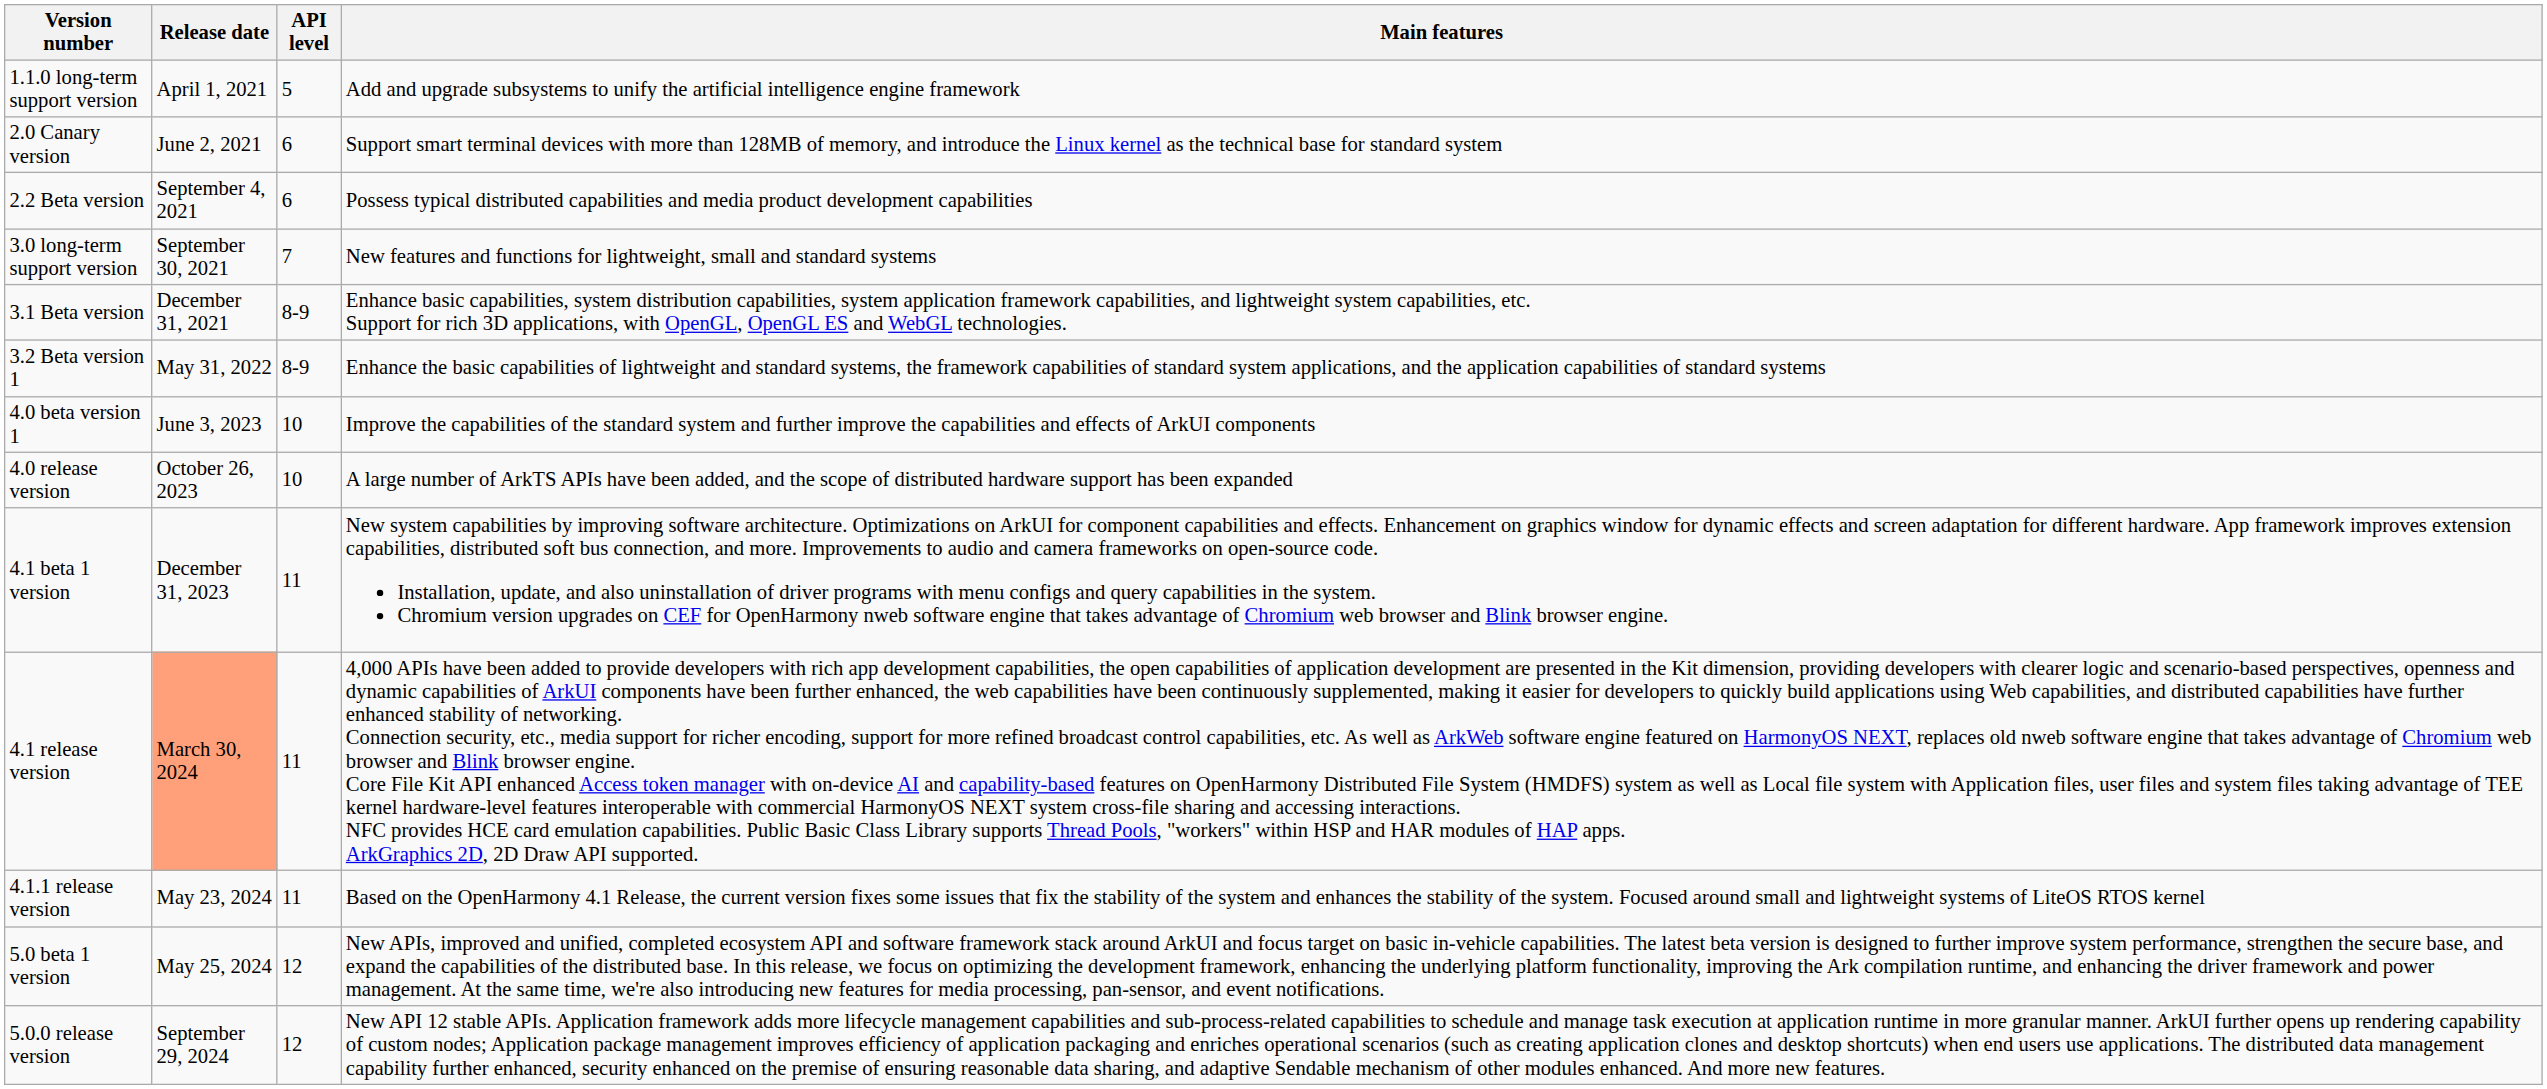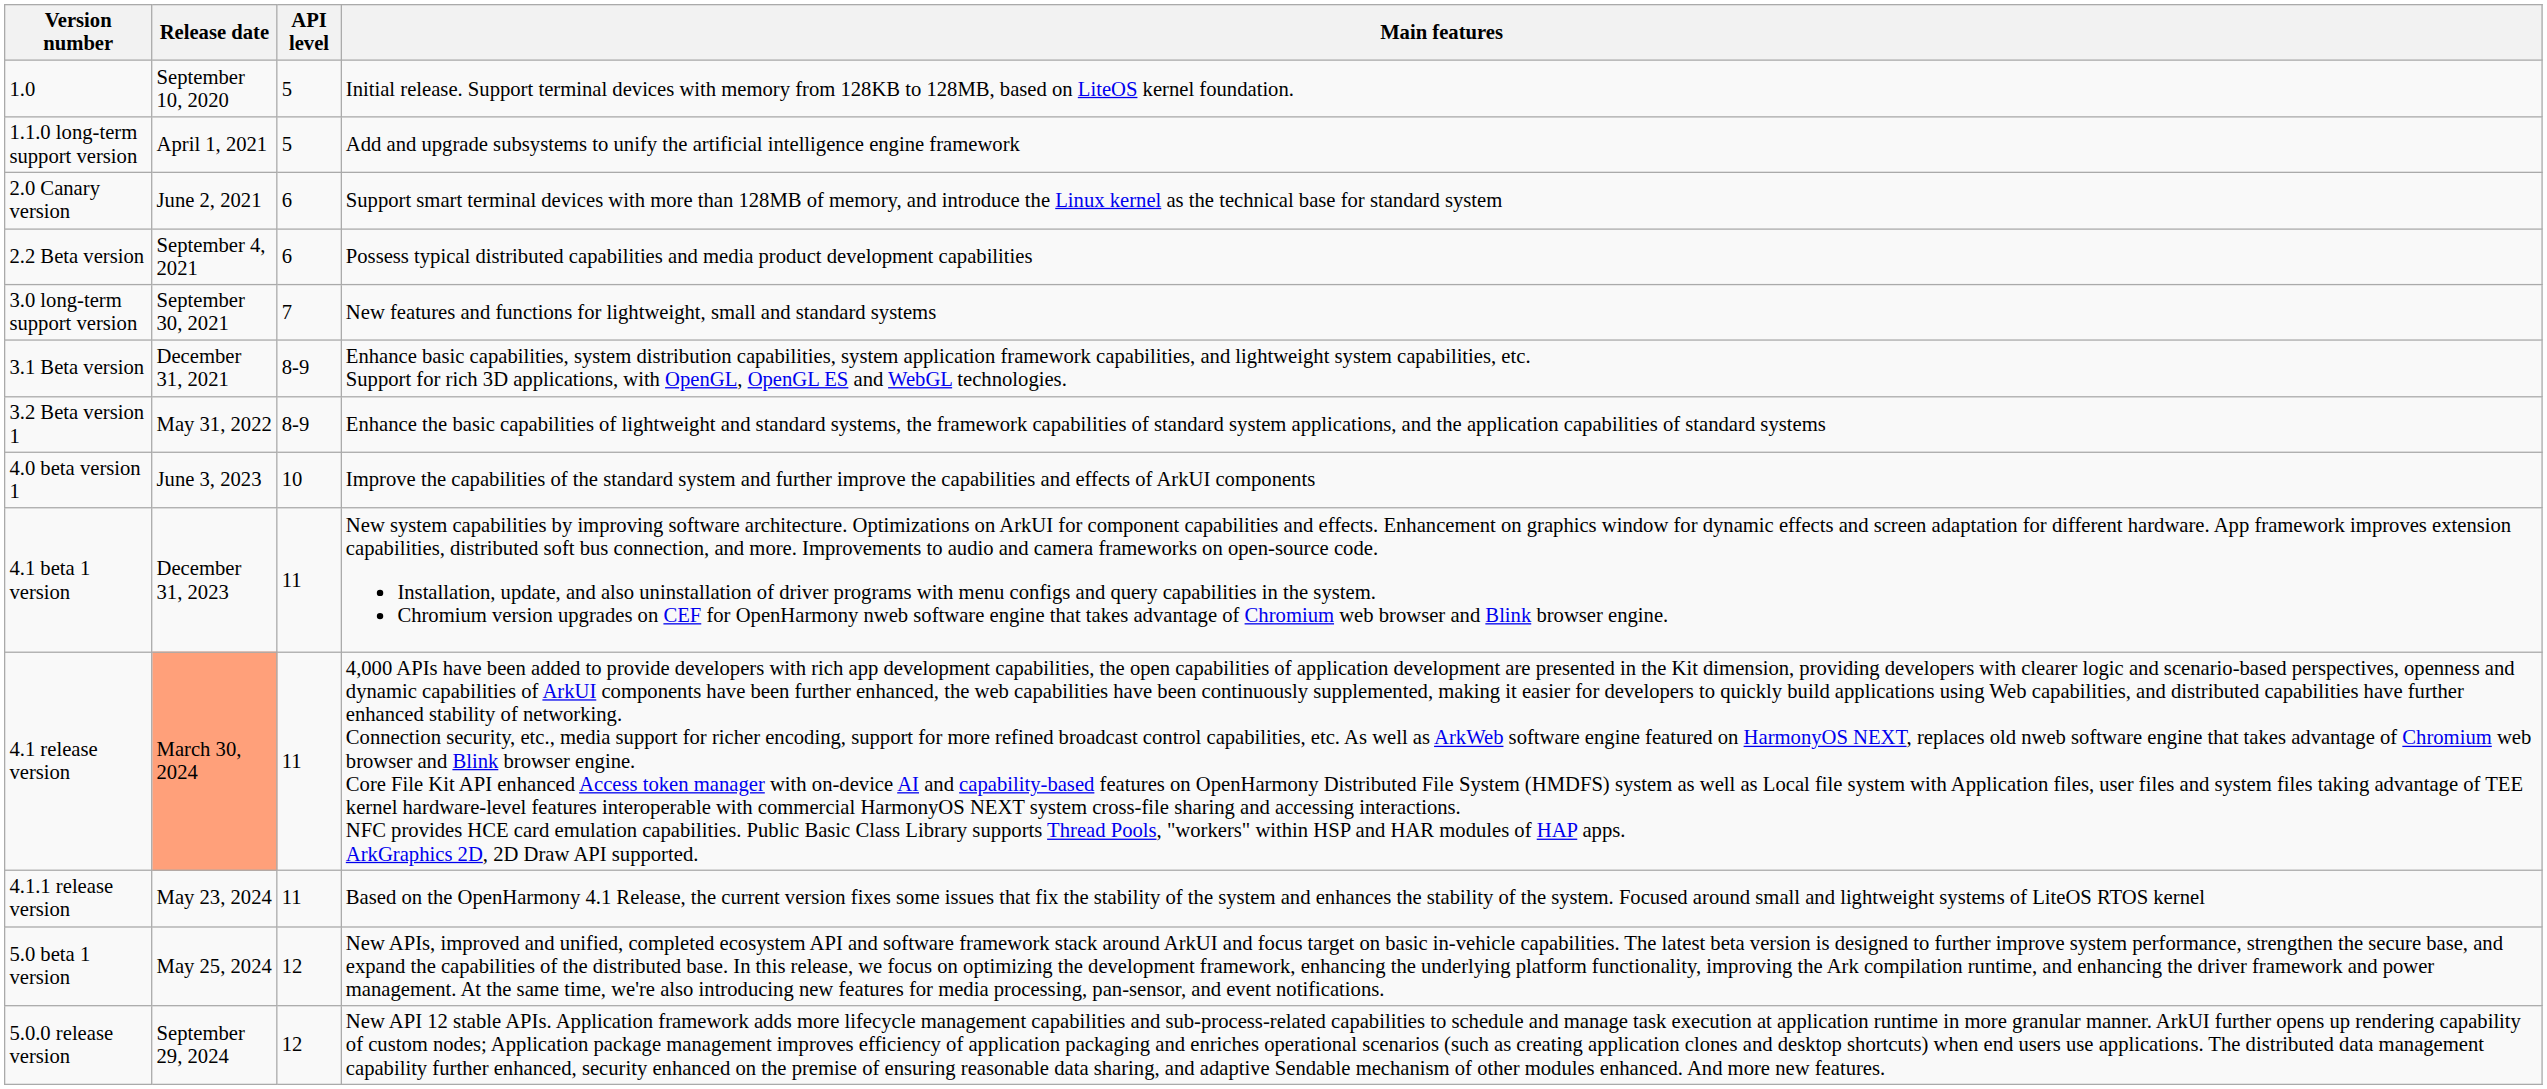+ row: (22, 88)
- row: (54, 480)
